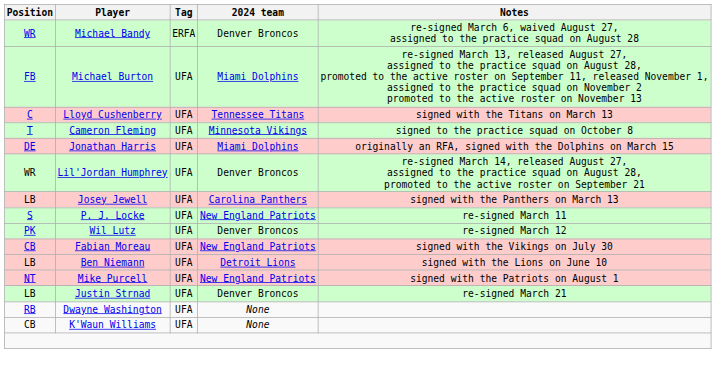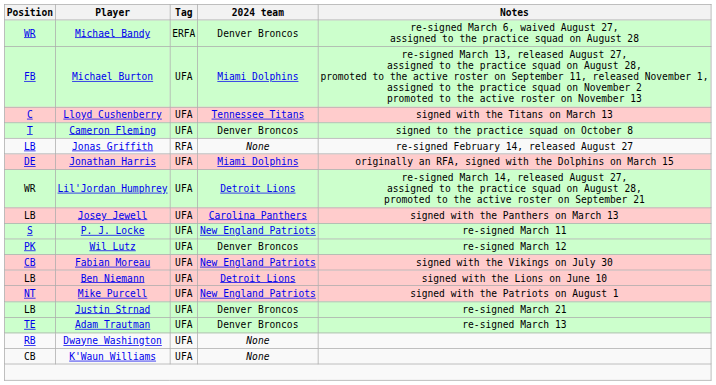(258, 130) Minnesota Vikings -> (258, 130) Denver Broncos
+ row: (113, 146)
(258, 173) Denver Broncos -> (258, 189) Detroit Lions
+ row: (113, 325)
